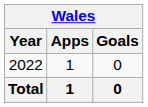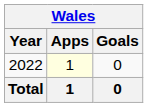(70, 65) no background -> (70, 65) lightyellow background
